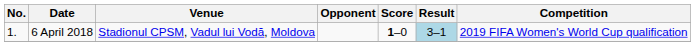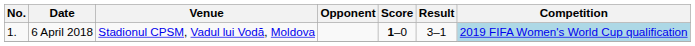(437, 32) lightblue background -> (437, 32) no background
(574, 32) no background -> (574, 32) lightblue background
